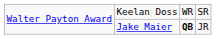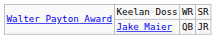(188, 27) bold -> (188, 27) normal
